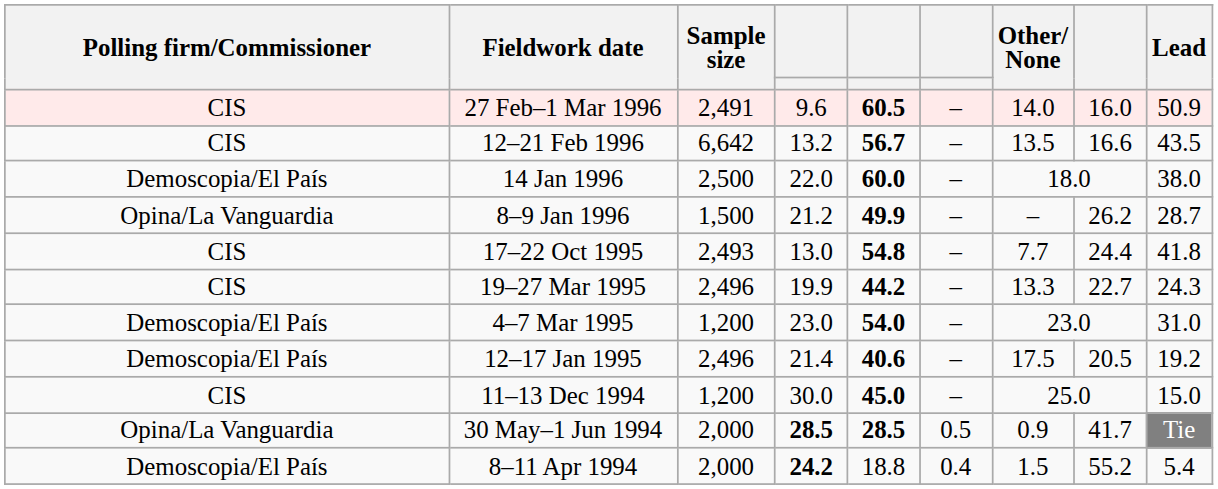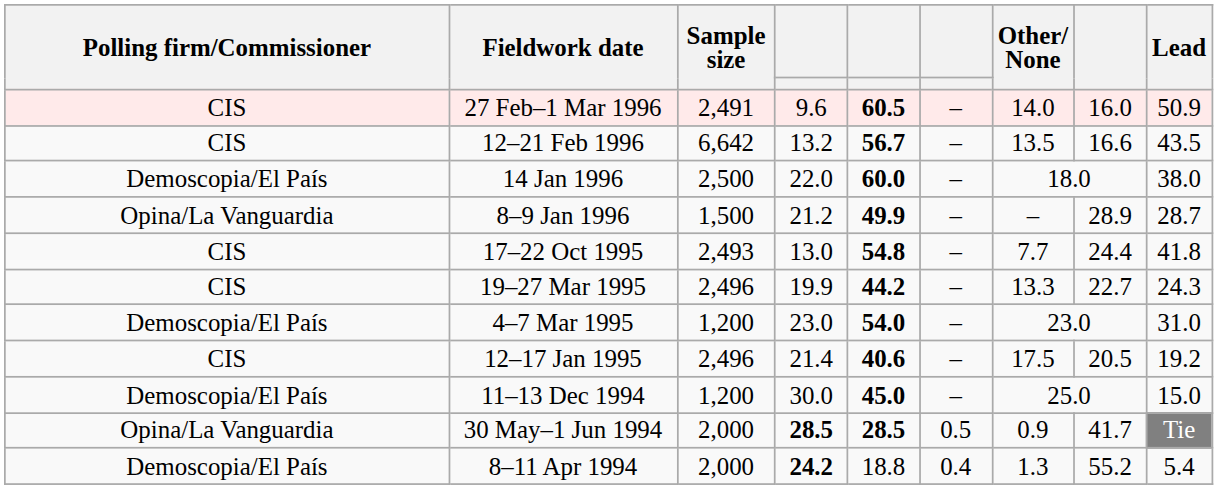(1110, 215) 26.2 -> (1110, 215) 28.9
(227, 359) Demoscopia/El País -> (227, 359) CIS
(227, 395) CIS -> (227, 395) Demoscopia/El País
(1033, 467) 1.5 -> (1033, 467) 1.3
